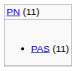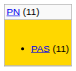(38, 48) no background -> (38, 48) gold background
